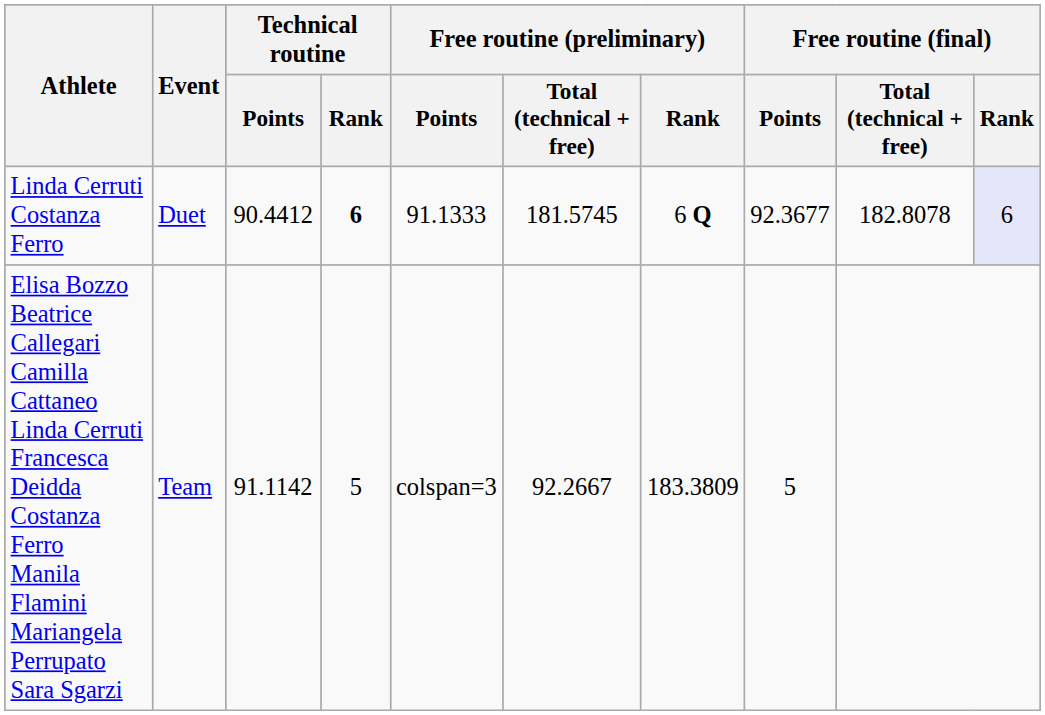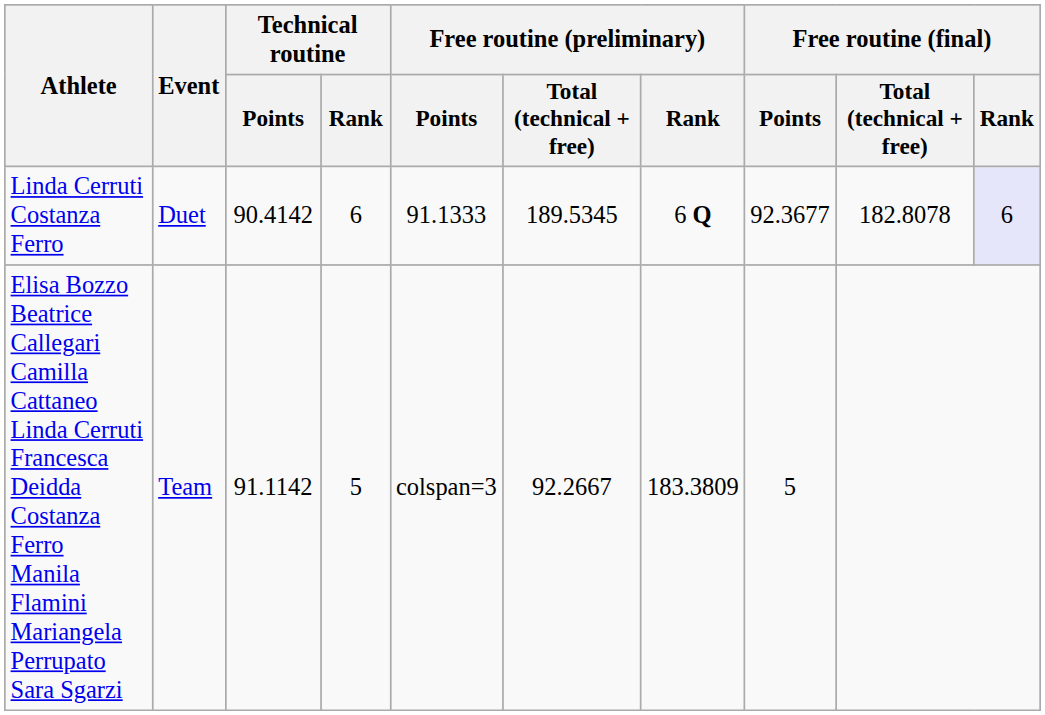(273, 215) 90.4412 -> (273, 215) 90.4142
(356, 215) bold -> (356, 215) normal
(572, 215) 181.5745 -> (572, 215) 189.5345
